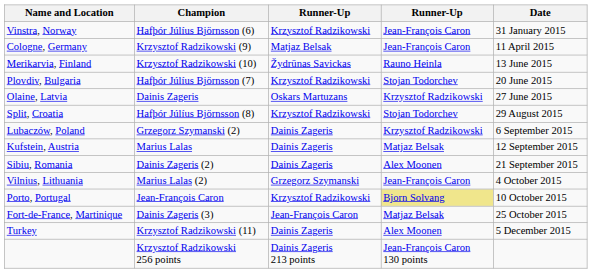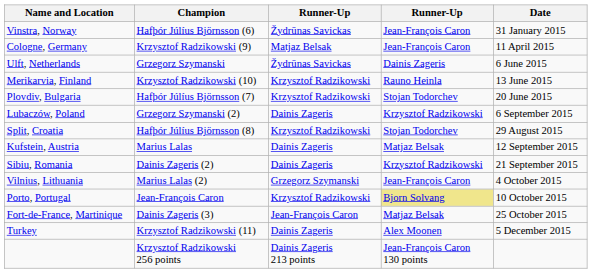(321, 30) Krzysztof Radzikowski -> (311, 30) Žydrūnas Savickas
+ row: (43, 63)
(311, 63) Žydrūnas Savickas -> (321, 80) Krzysztof Radzikowski
- row: (37, 97)
rows swapped: (35, 113) <-> (46, 130)
(412, 164) Alex Moonen -> (433, 164) Krzysztof Radzikowski
